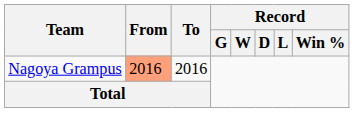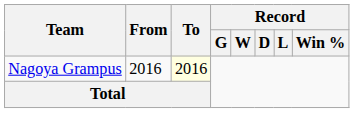(145, 68) lightsalmon background -> (145, 68) no background
(191, 68) no background -> (191, 68) lightyellow background
